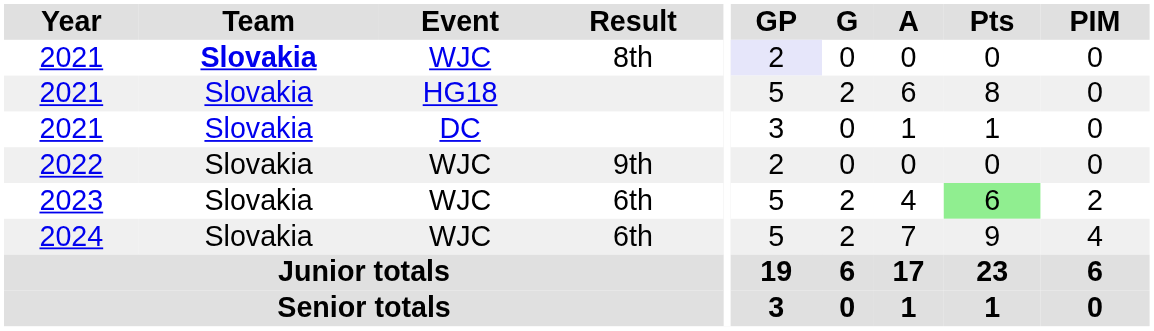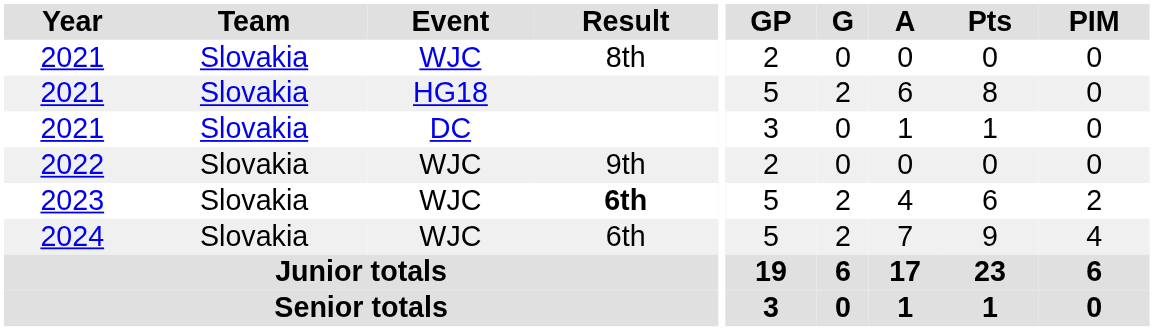(259, 57) bold -> (254, 57) normal
(776, 57) lavender background -> (771, 57) no background
(633, 200) normal -> (626, 200) bold
(992, 200) lightgreen background -> (990, 200) no background
